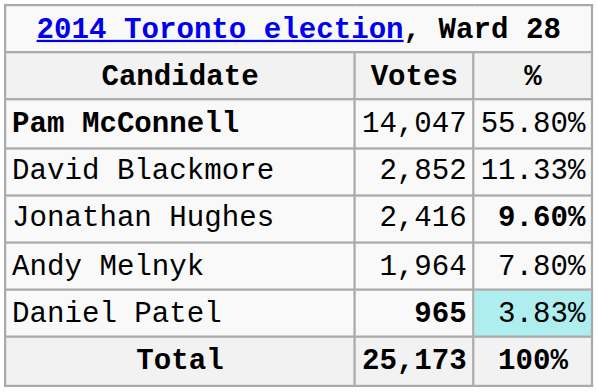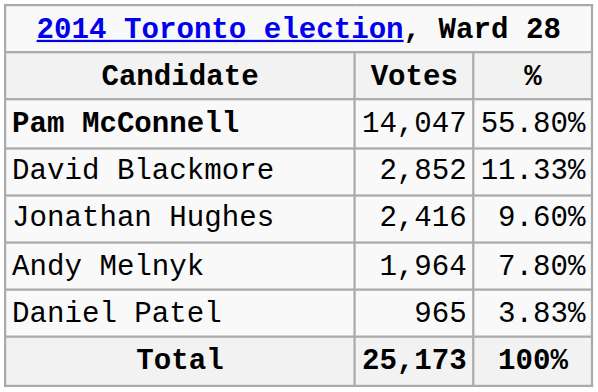(542, 219) bold -> (542, 219) normal
(441, 314) bold -> (441, 314) normal
(542, 314) paleturquoise background -> (542, 314) no background
